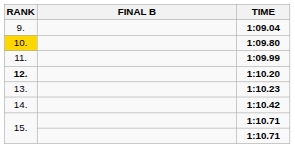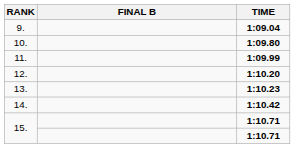(21, 43) gold background -> (21, 43) no background
(21, 74) bold -> (21, 74) normal
